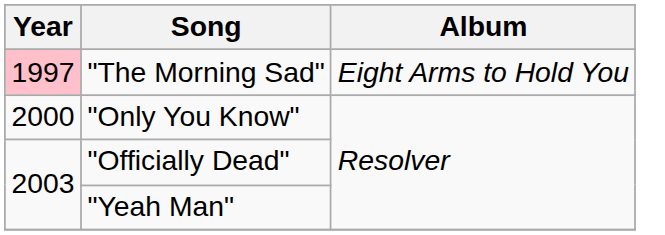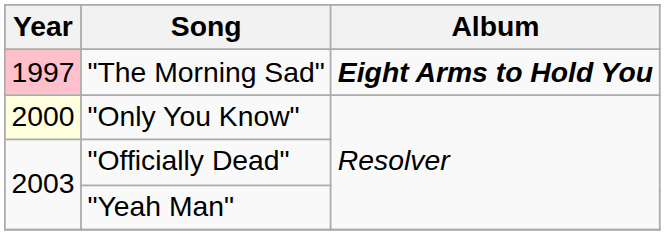(483, 71) normal -> (495, 71) bold
(43, 116) no background -> (43, 116) lightyellow background
